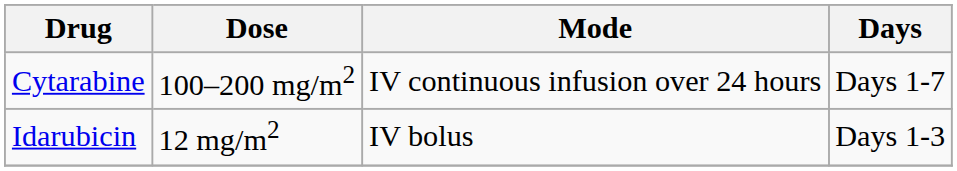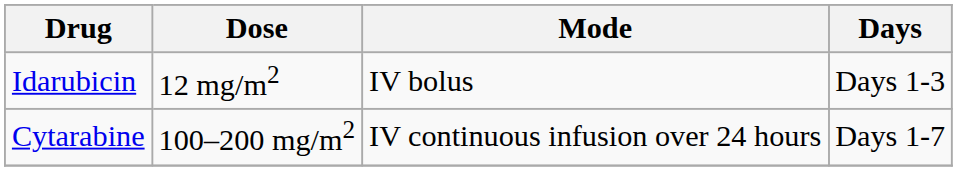rows swapped: (78, 80) <-> (74, 136)
